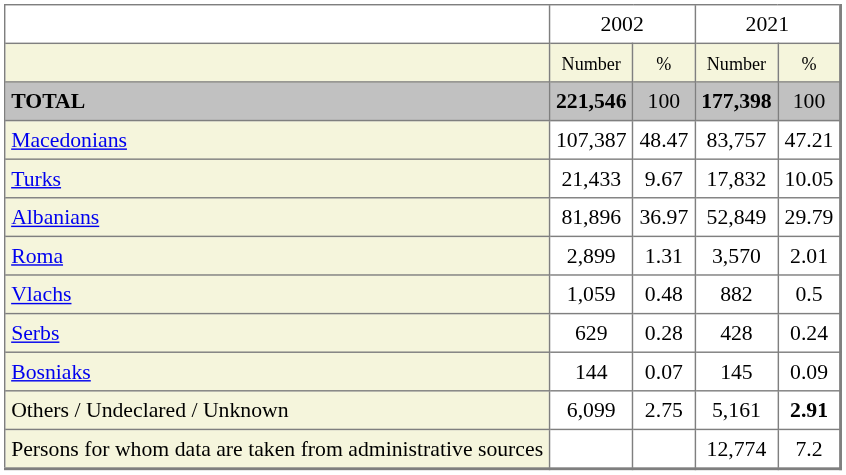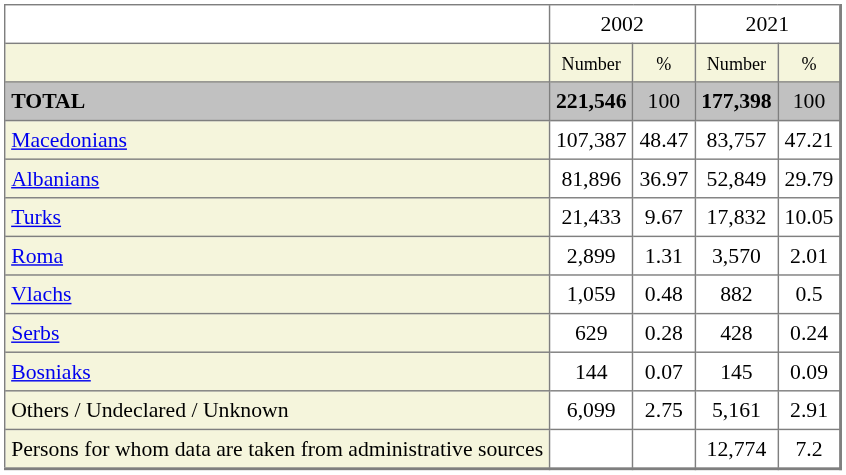rows swapped: (55, 216) <-> (36, 178)
(809, 409) bold -> (809, 409) normal
